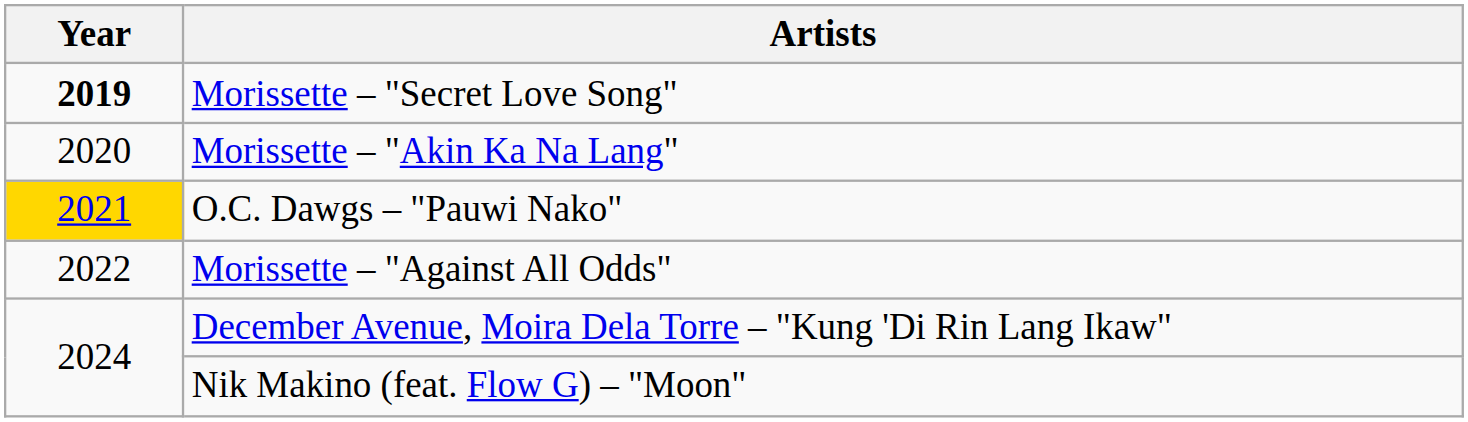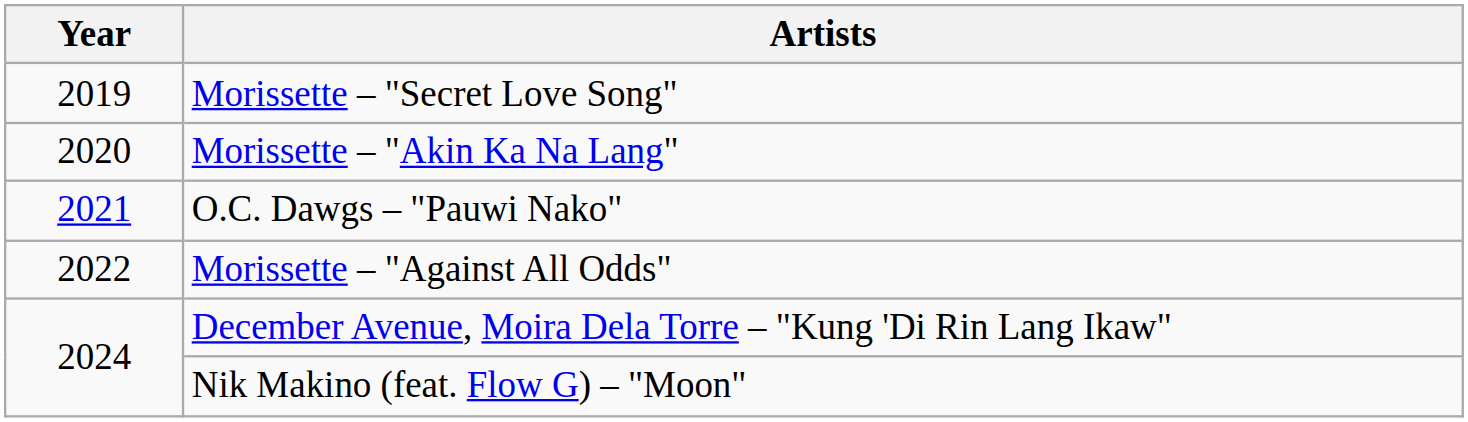(94, 92) bold -> (94, 92) normal
(94, 209) gold background -> (94, 209) no background
